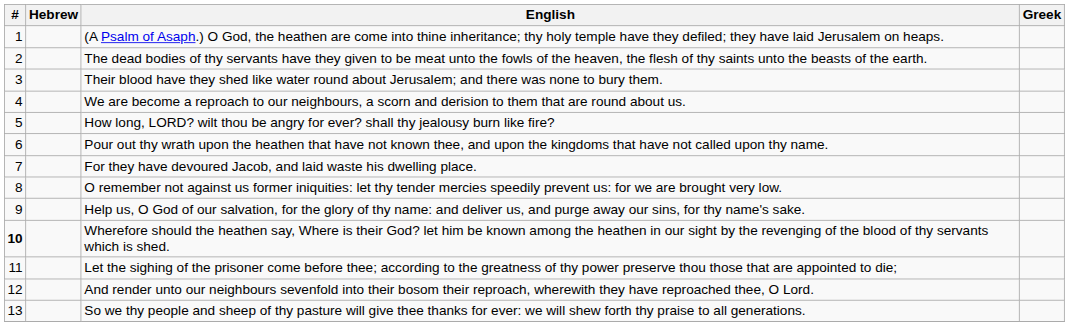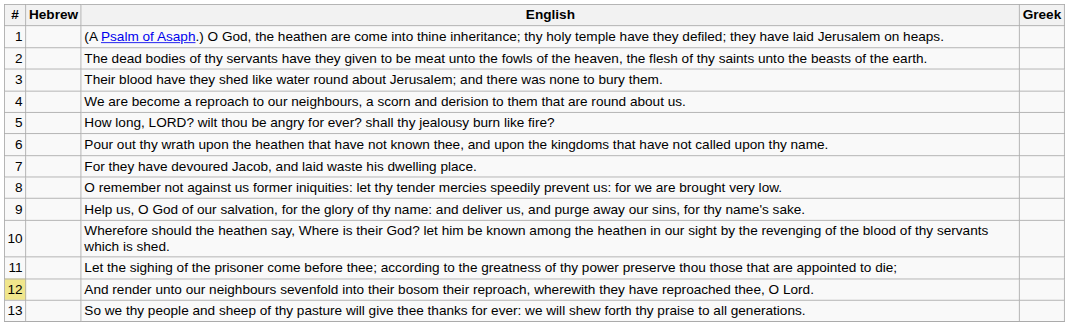(15, 238) bold -> (15, 238) normal
(15, 289) no background -> (15, 289) khaki background
